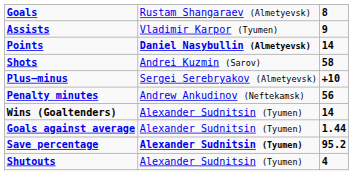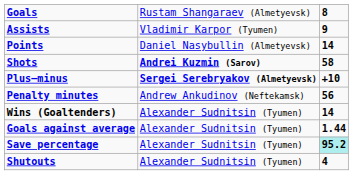(225, 46) bold -> (225, 46) normal
(200, 62) normal -> (200, 62) bold
(228, 79) normal -> (228, 79) bold
(221, 145) bold -> (221, 145) normal
(334, 145) no background -> (334, 145) paleturquoise background
